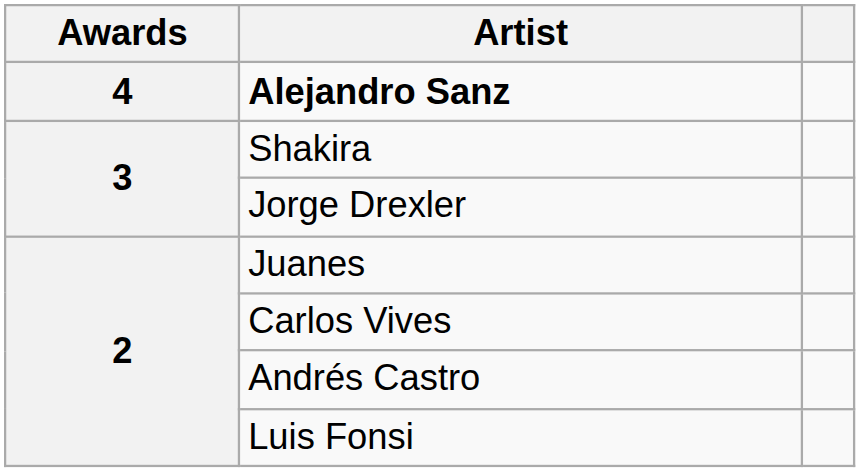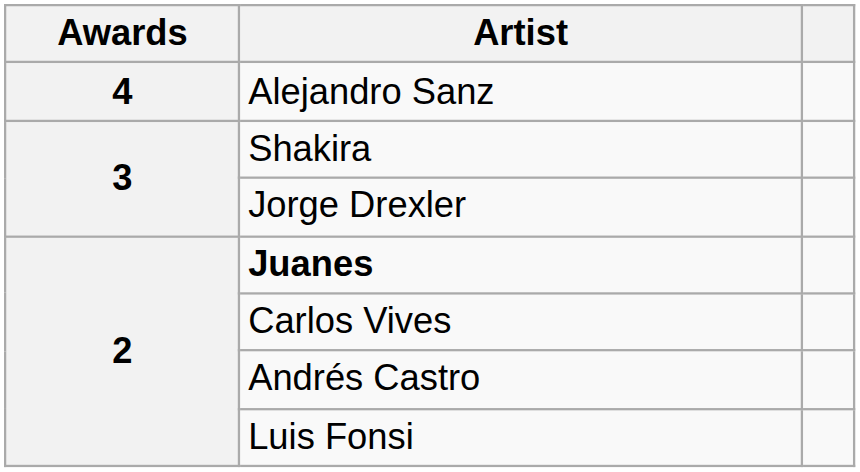(379, 90) bold -> (371, 90) normal
(307, 263) normal -> (311, 263) bold
